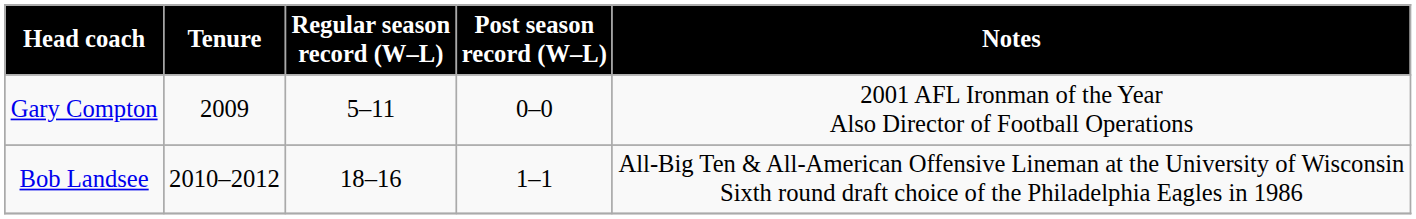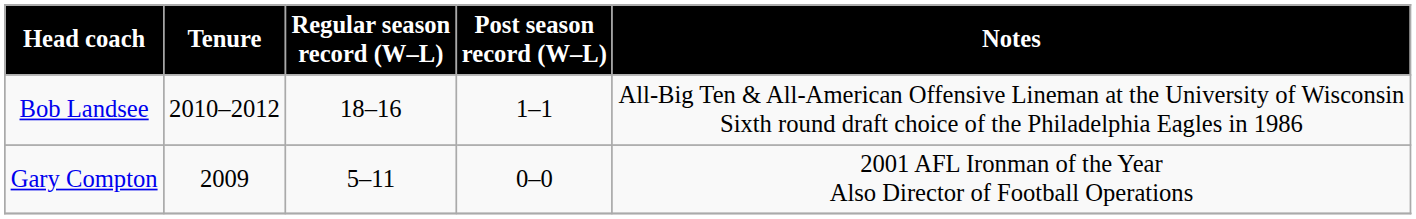rows swapped: (84, 109) <-> (84, 179)
